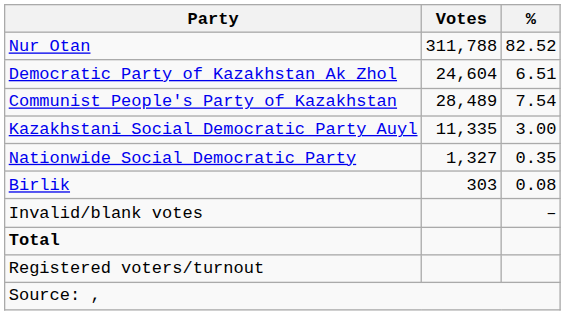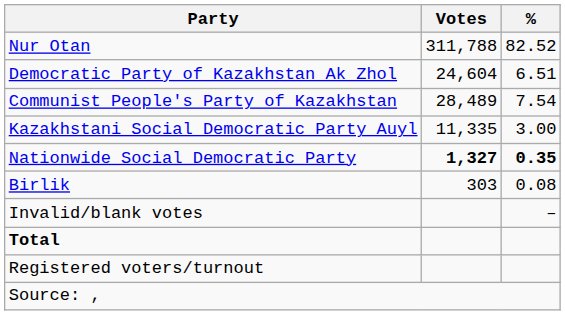(472, 157) normal -> (472, 157) bold
(536, 157) normal -> (536, 157) bold
